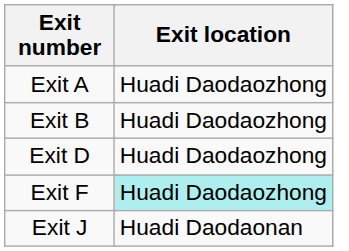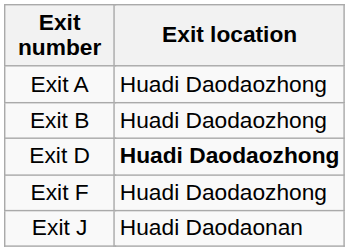(223, 156) normal -> (230, 156) bold
(223, 192) paleturquoise background -> (223, 192) no background
